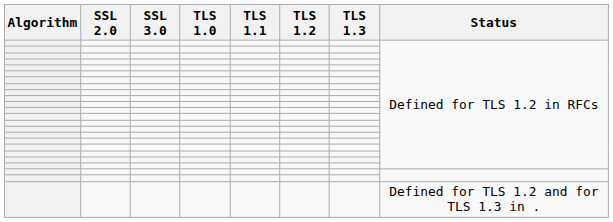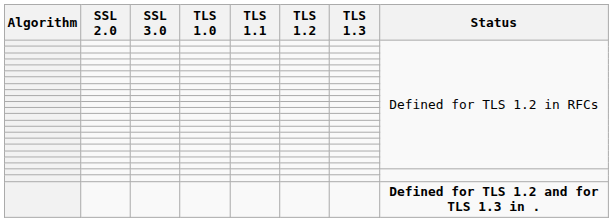(494, 199) normal -> (494, 199) bold
